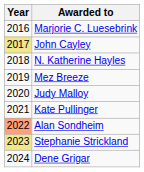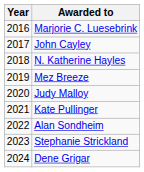(18, 45) khaki background -> (18, 45) no background
(18, 126) lightsalmon background -> (18, 126) no background
(18, 142) khaki background -> (18, 142) no background
